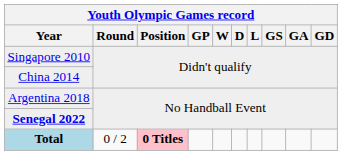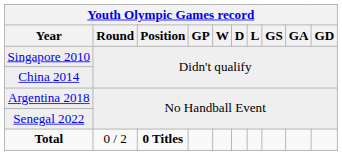(49, 118) bold -> (49, 118) normal
(49, 139) lightblue background -> (49, 139) no background
(163, 139) pink background -> (163, 139) no background
